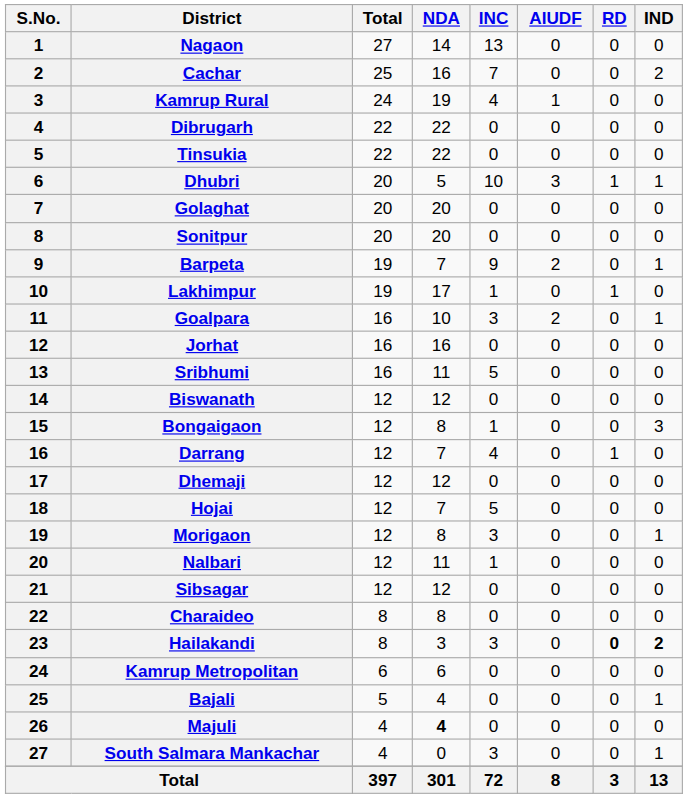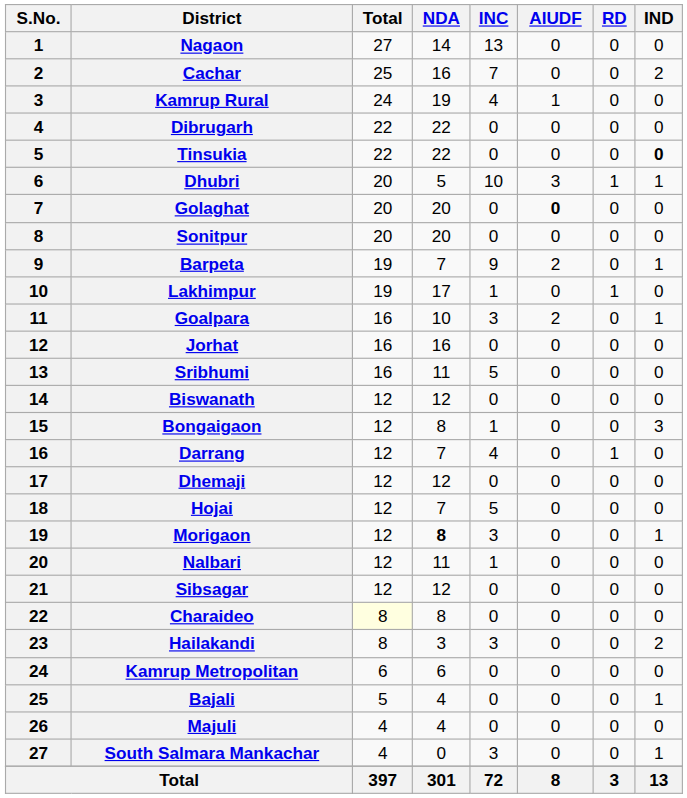(659, 154) normal -> (659, 154) bold
(555, 208) normal -> (555, 208) bold
(441, 535) normal -> (441, 535) bold
(383, 616) no background -> (383, 616) lightyellow background
(614, 644) bold -> (614, 644) normal
(659, 644) bold -> (659, 644) normal
(441, 725) bold -> (441, 725) normal
